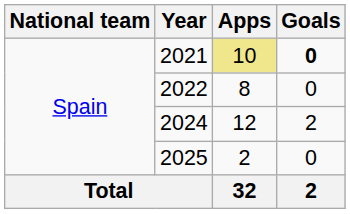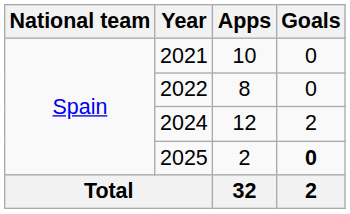(244, 55) khaki background -> (244, 55) no background
(311, 55) bold -> (311, 55) normal
(311, 157) normal -> (311, 157) bold
